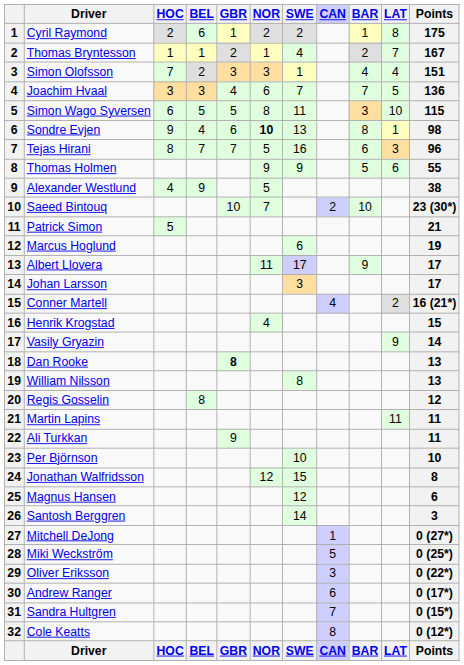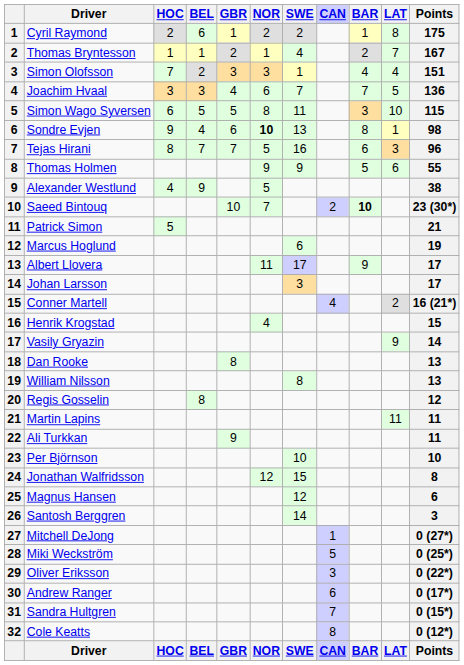(365, 207) normal -> (365, 207) bold
(233, 361) bold -> (233, 361) normal
